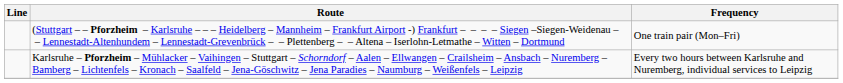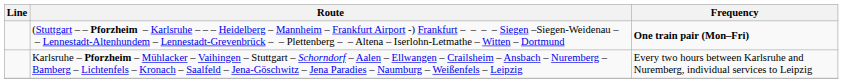(687, 35) normal -> (691, 35) bold
